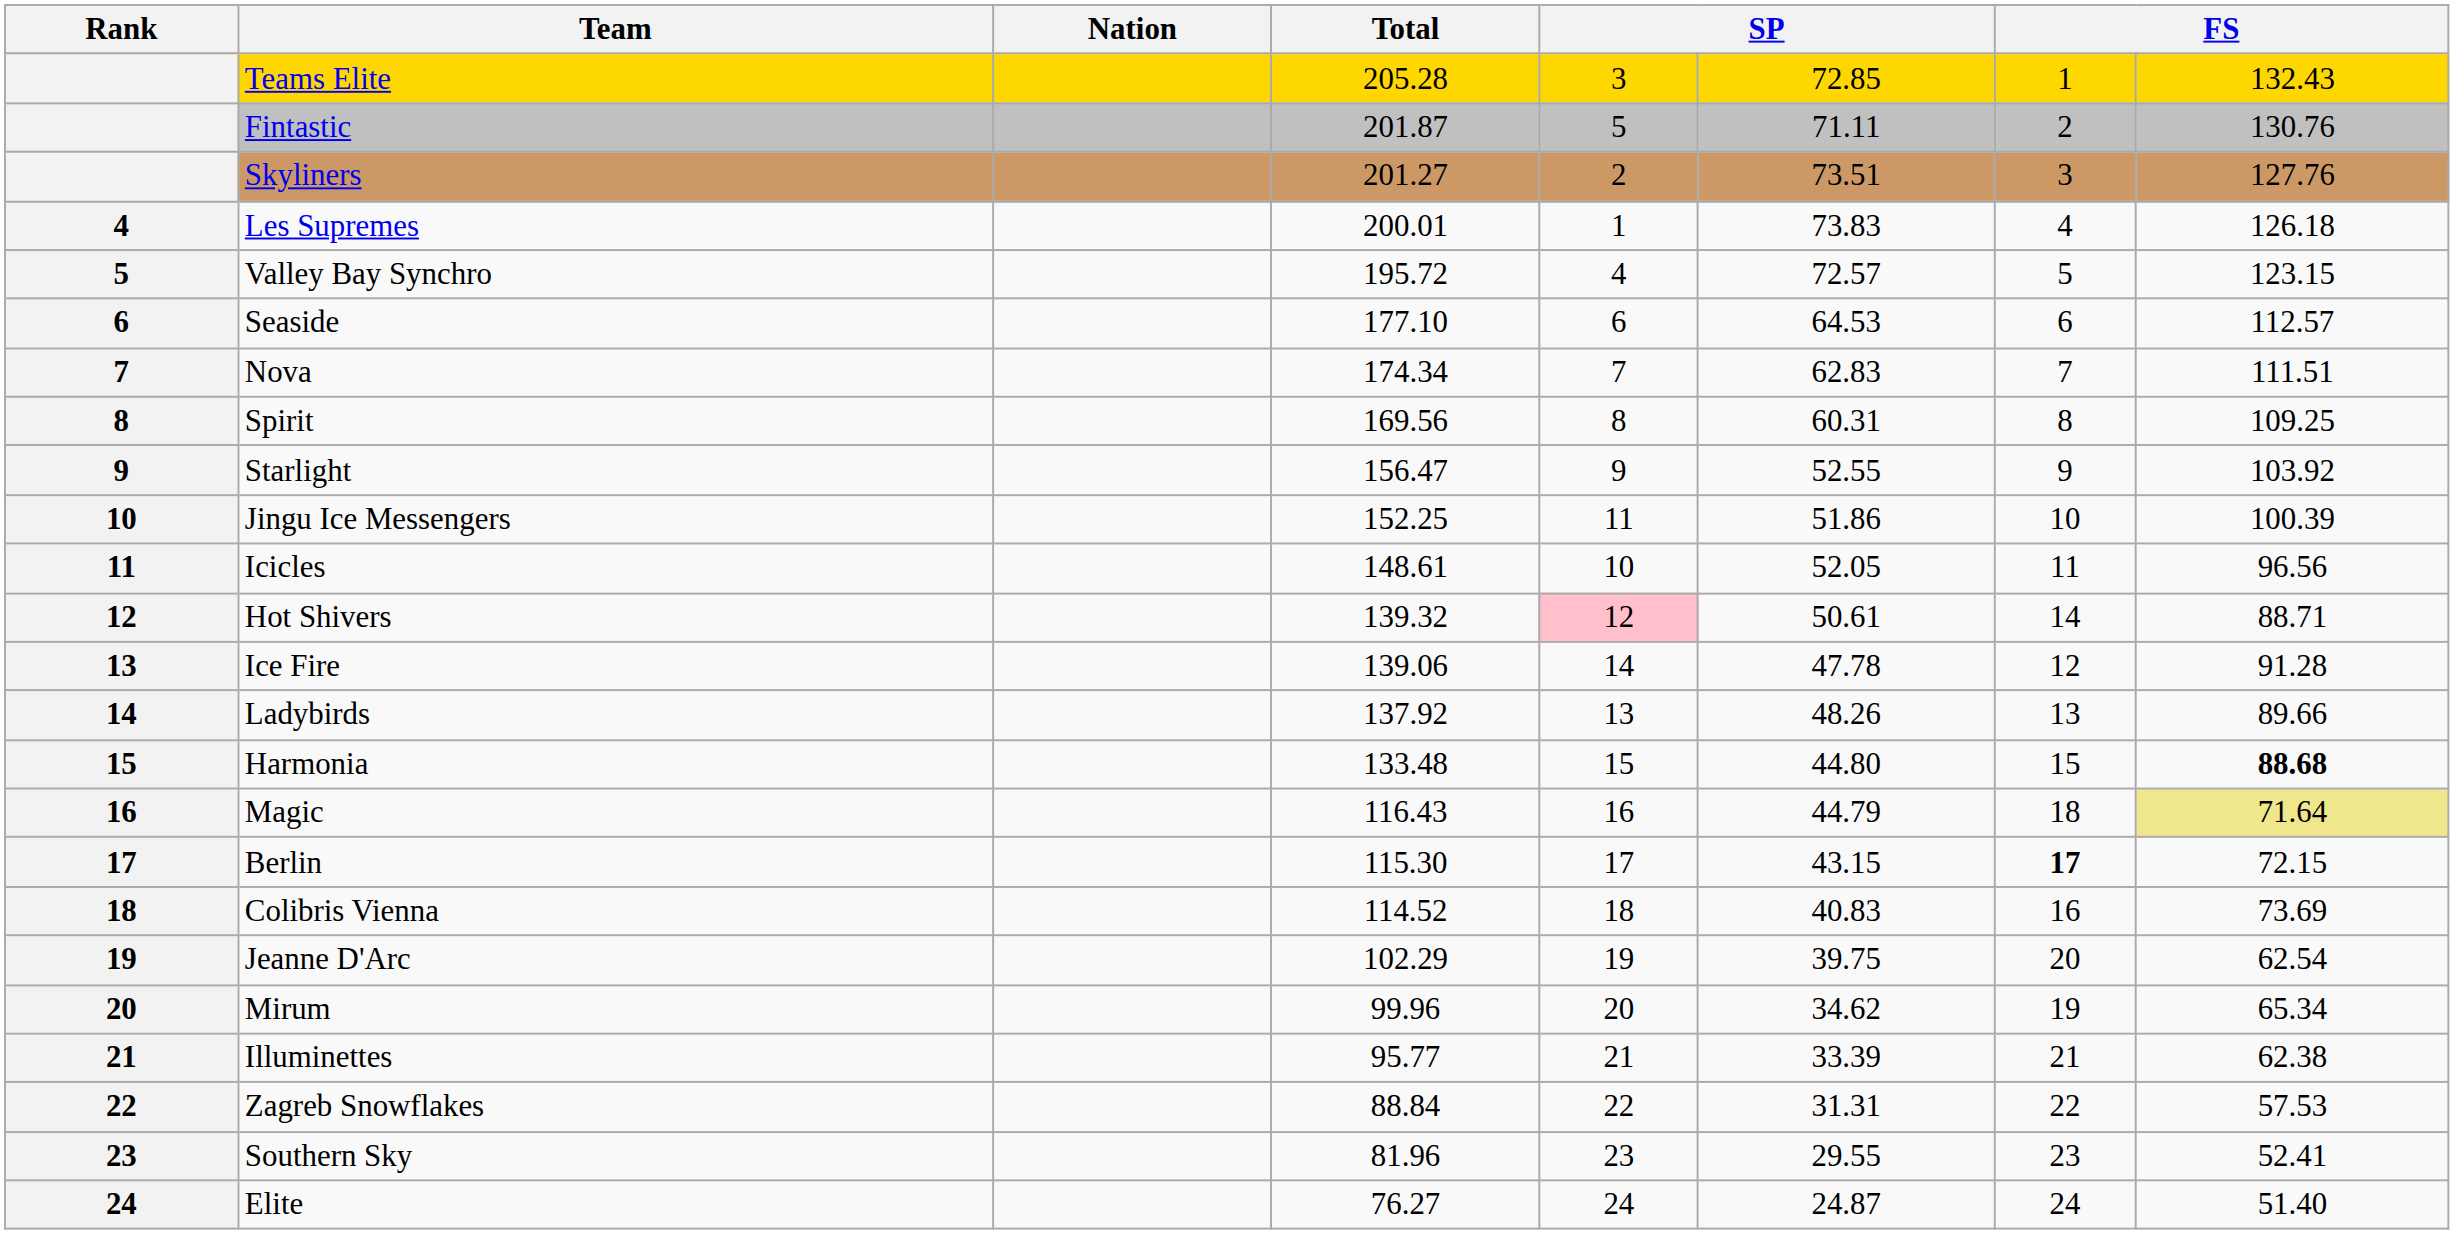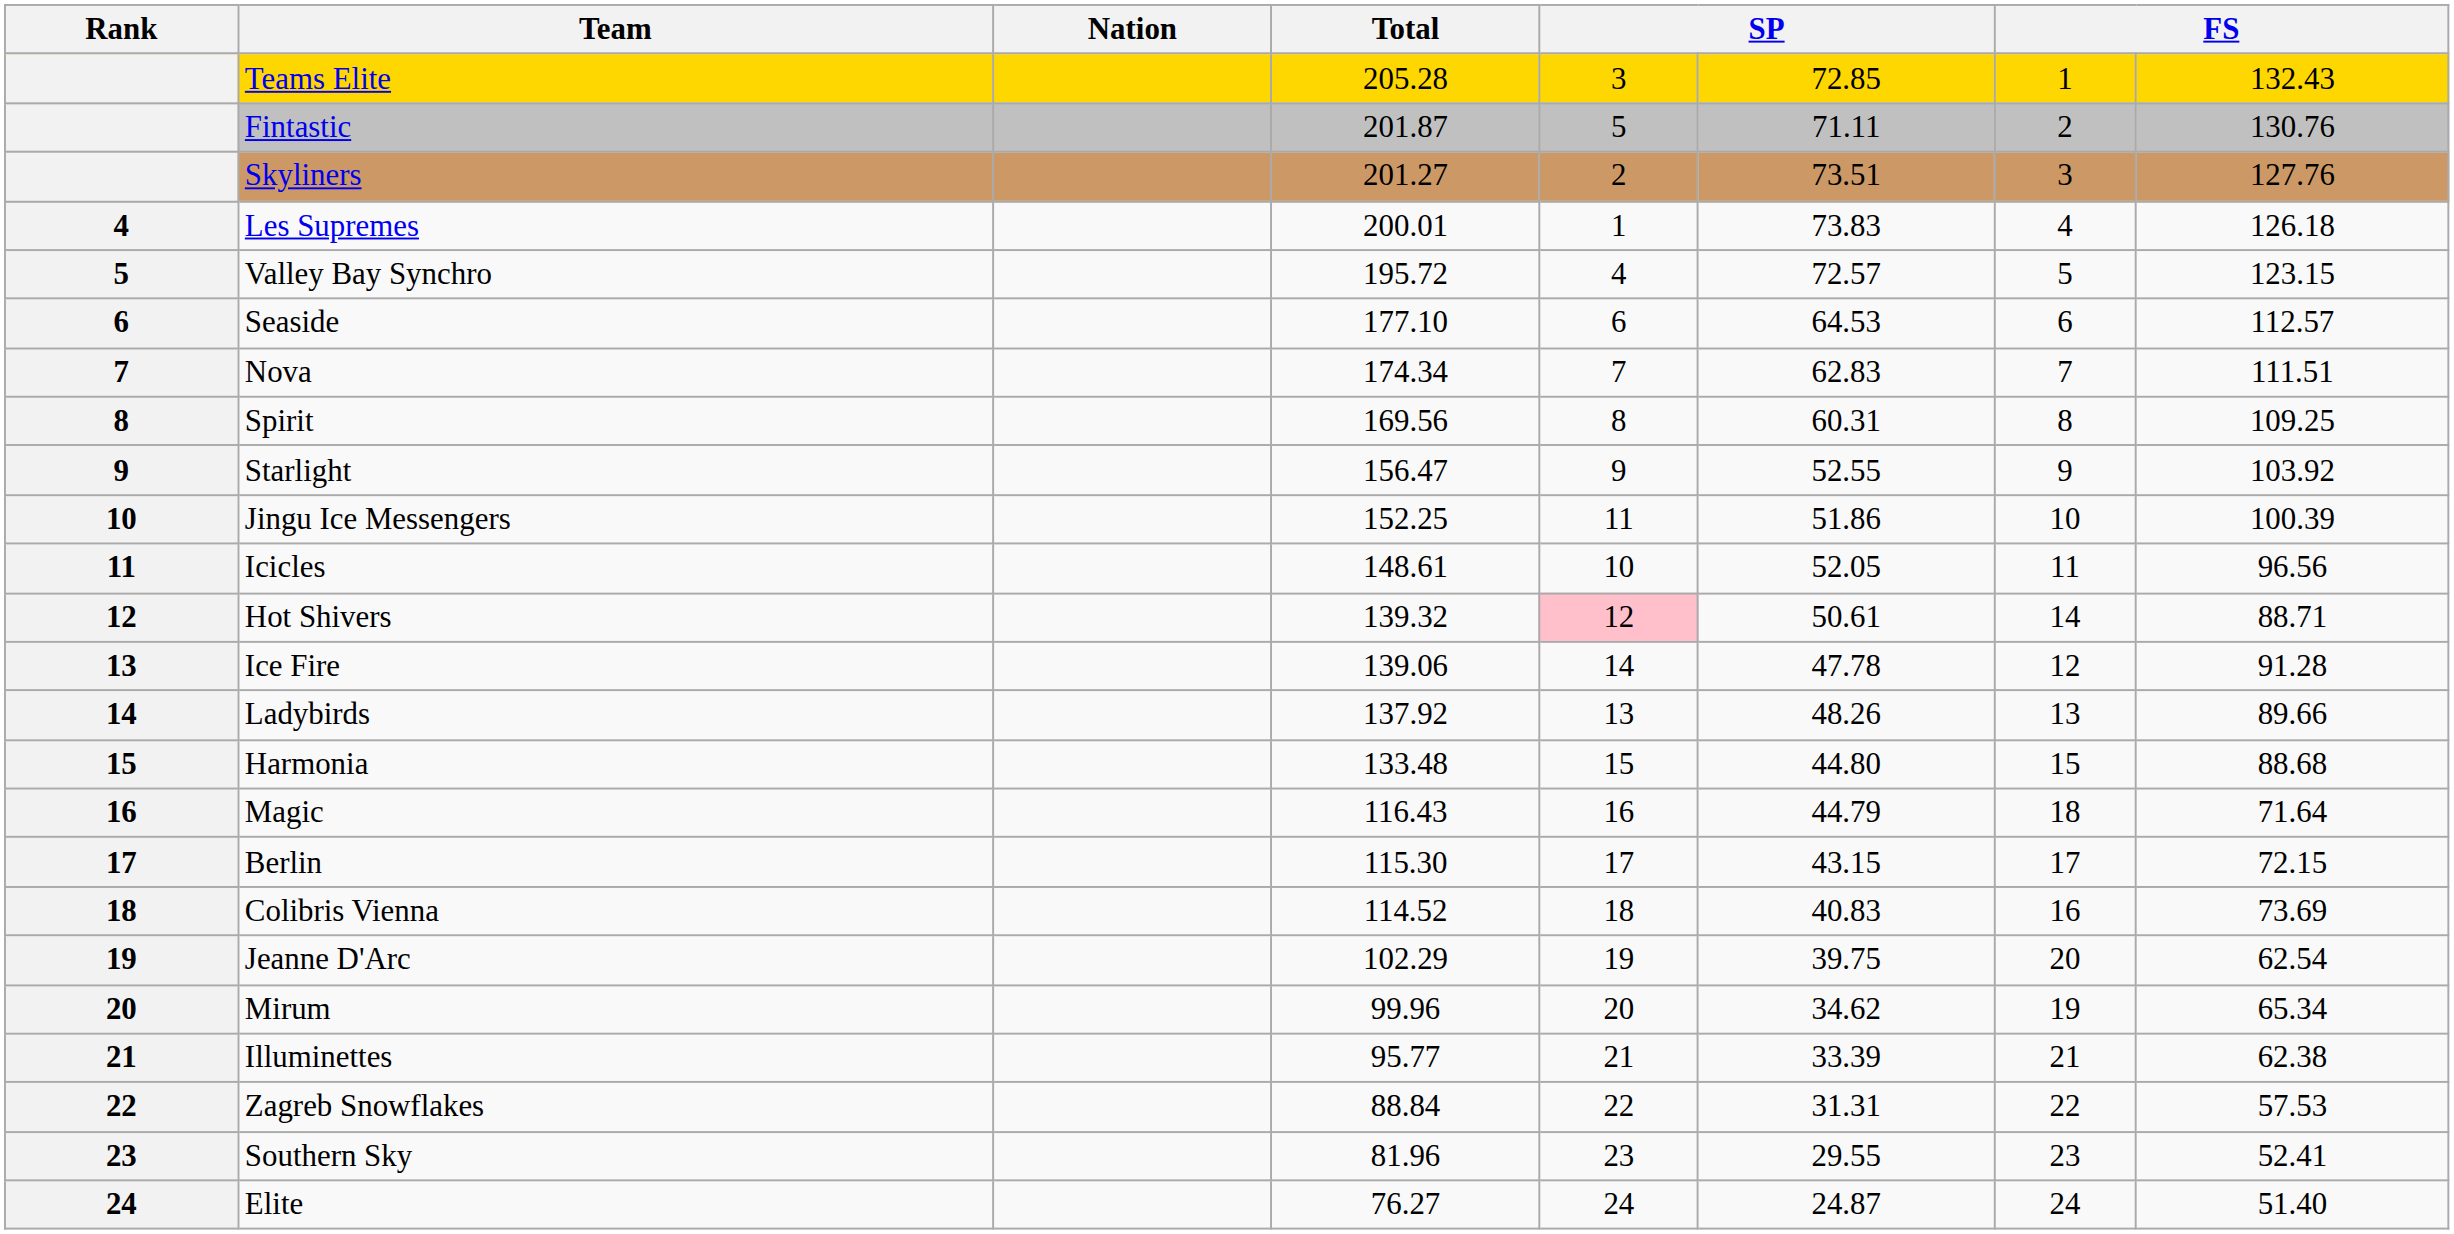(2292, 763) bold -> (2292, 763) normal
(2292, 812) khaki background -> (2292, 812) no background
(2065, 861) bold -> (2065, 861) normal
